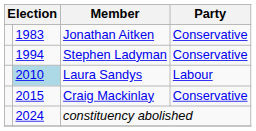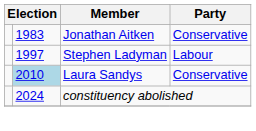(30, 55) 1994 -> (30, 55) 1997
(210, 55) Conservative -> (193, 55) Labour
(193, 75) Labour -> (210, 75) Conservative
- row: (109, 95)
